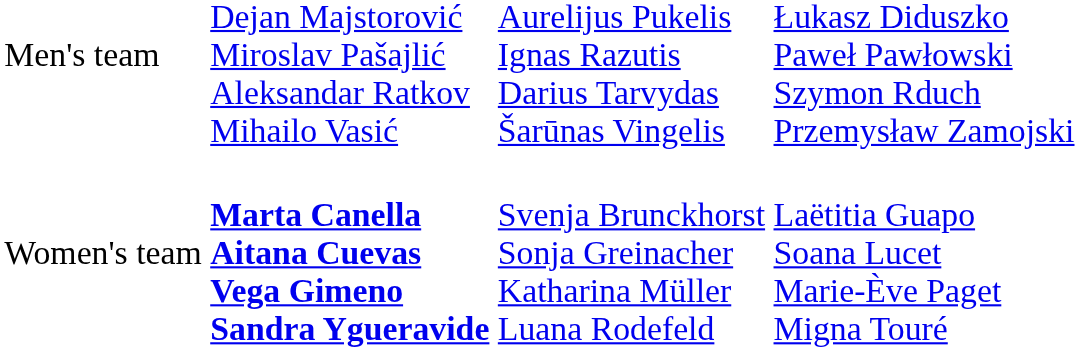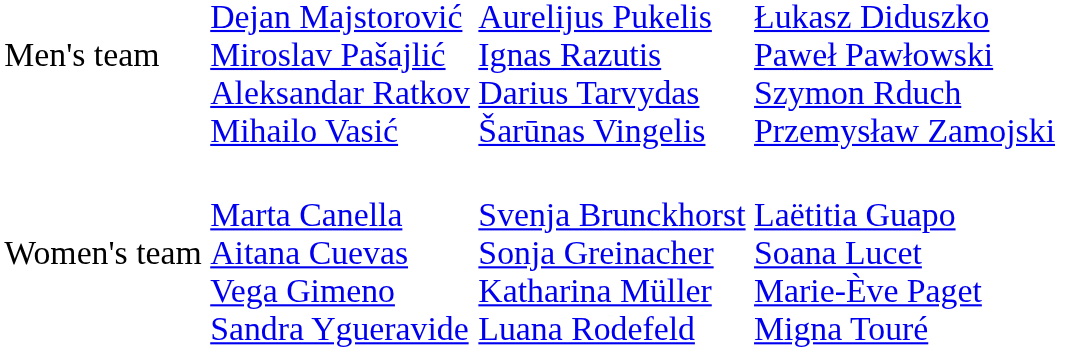(350, 272) bold -> (339, 272) normal
